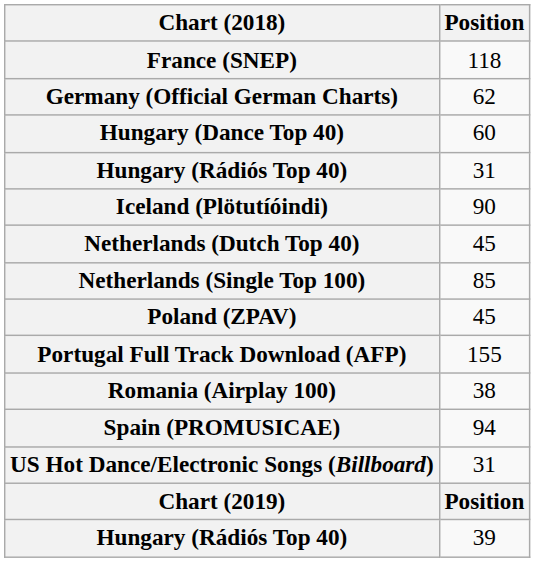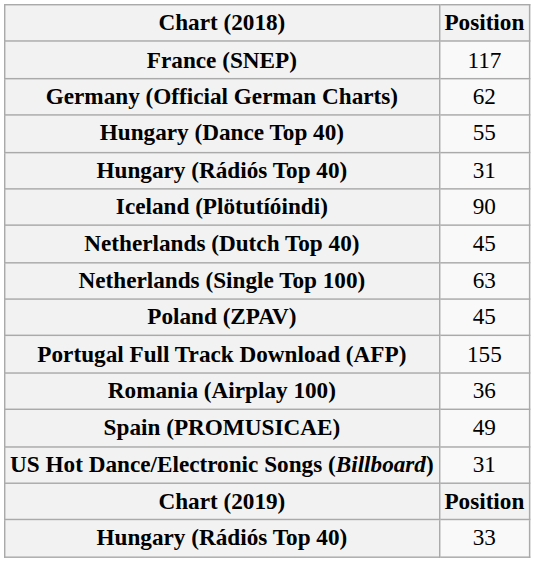(484, 59) 118 -> (484, 59) 117
(484, 133) 60 -> (484, 133) 55
(484, 280) 85 -> (484, 280) 63
(484, 390) 38 -> (484, 390) 36
(484, 427) 94 -> (484, 427) 49
(484, 538) 39 -> (484, 538) 33
